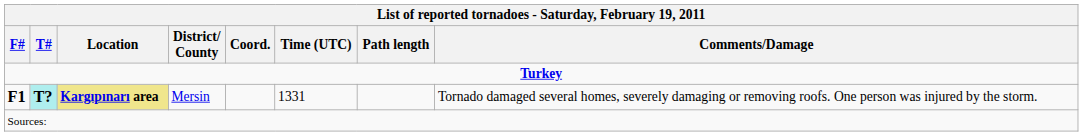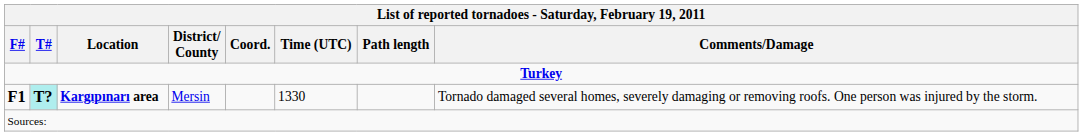(109, 96) khaki background -> (109, 96) no background
(292, 96) 1331 -> (292, 96) 1330
